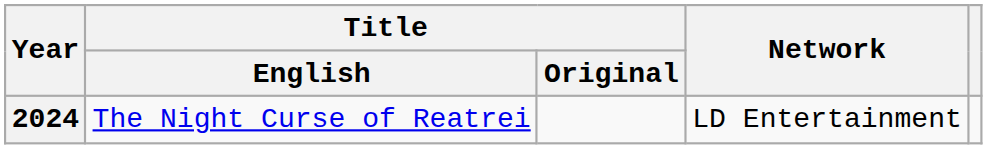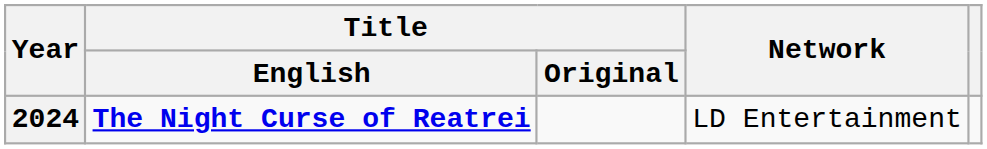(312, 119) normal -> (312, 119) bold
